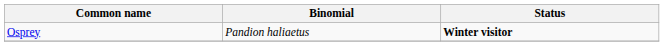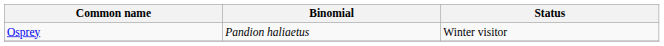(478, 31) bold -> (475, 31) normal
